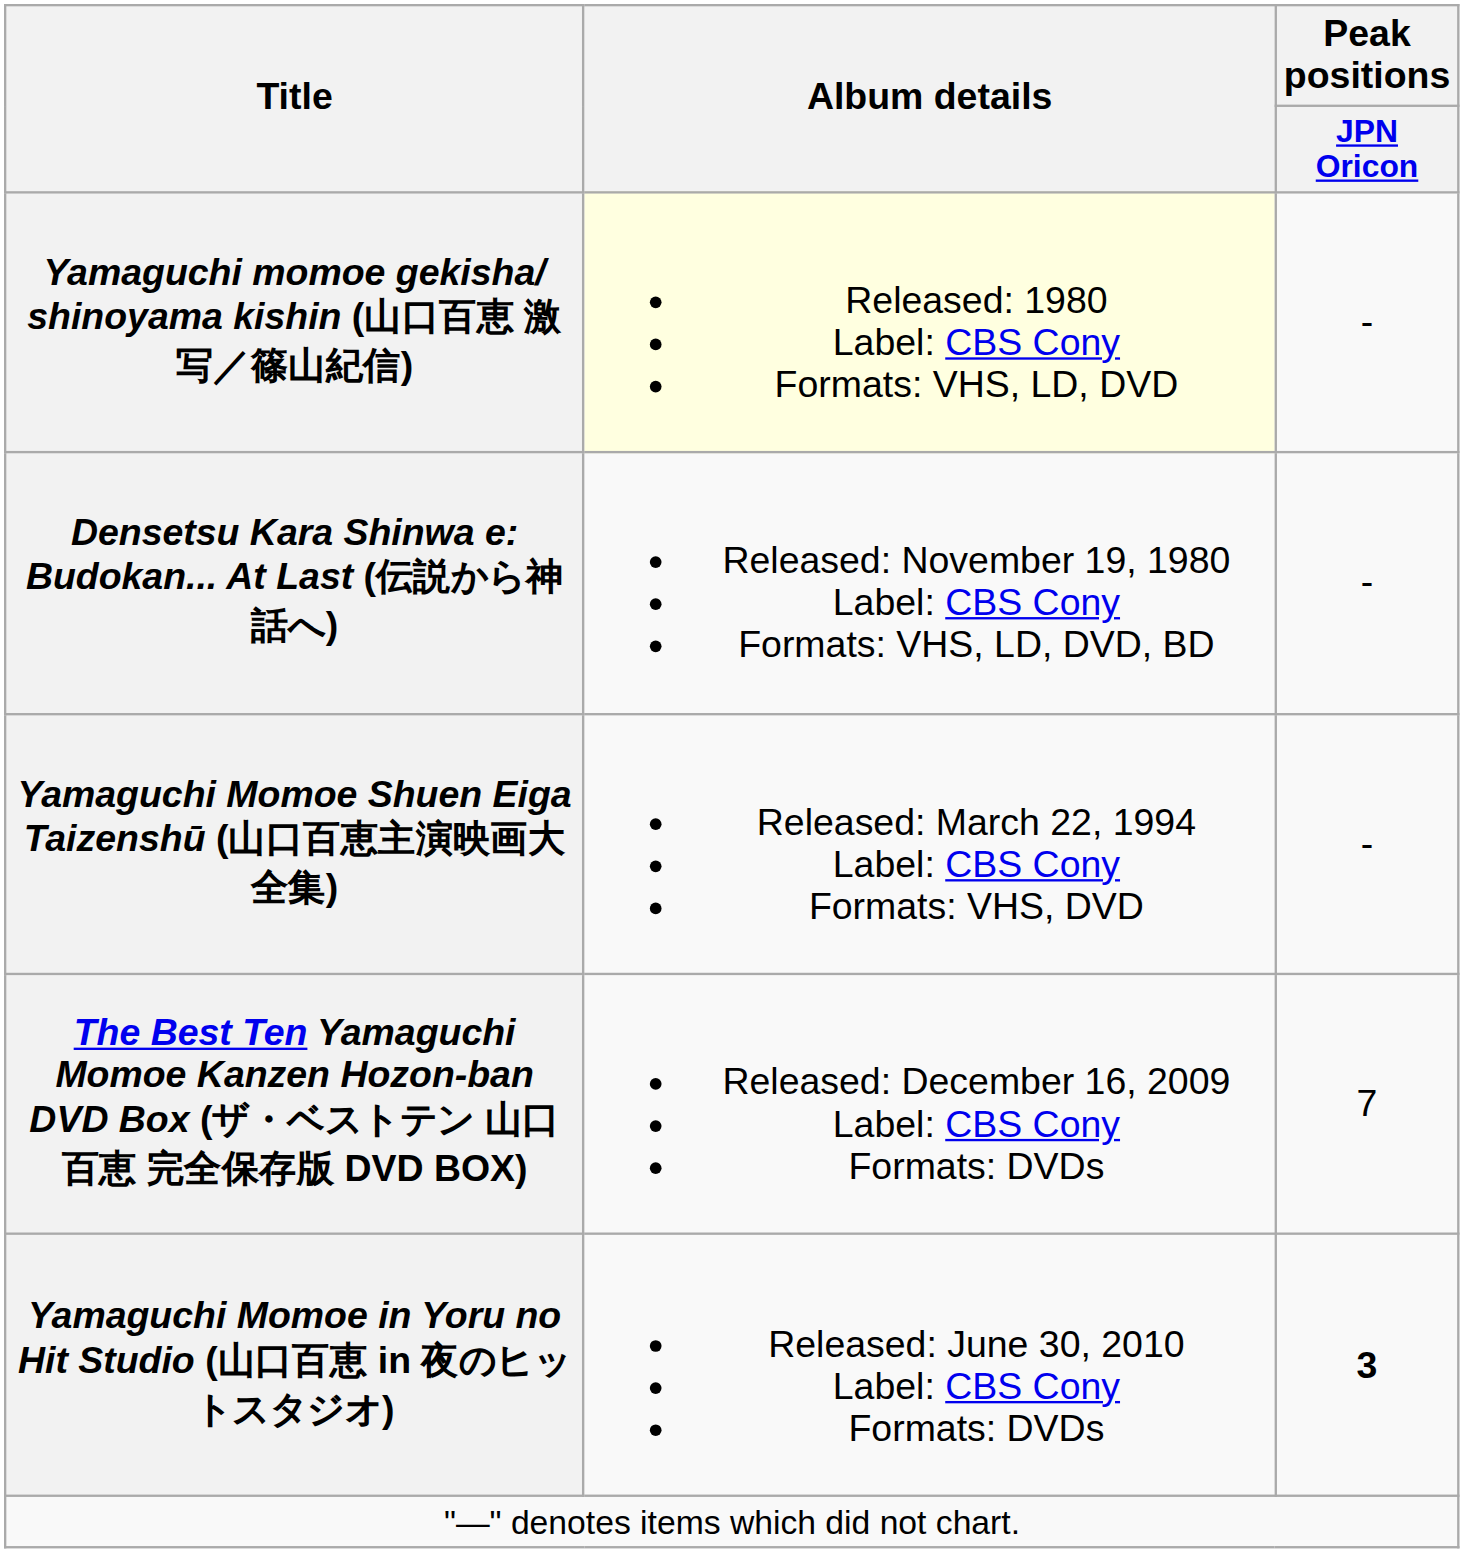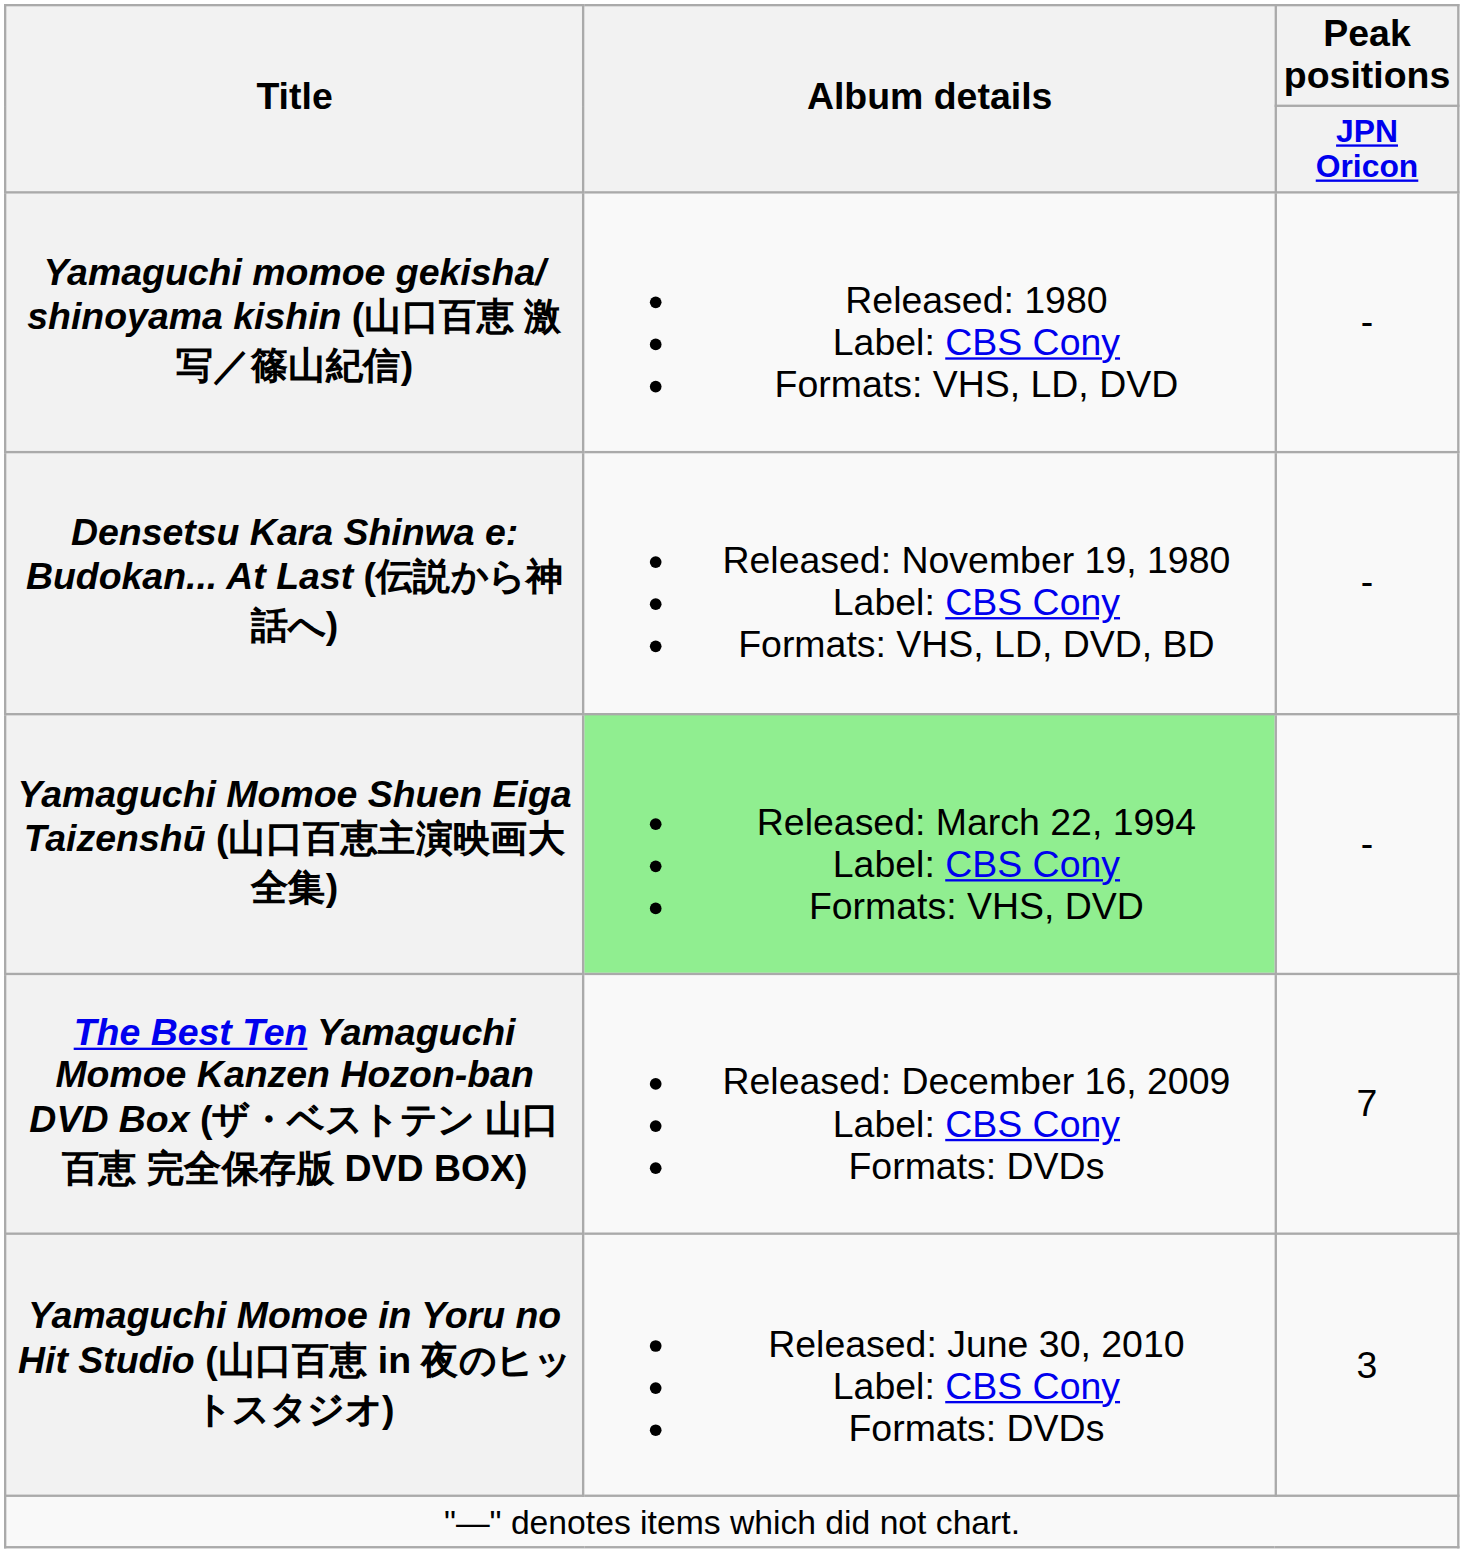(930, 343) lightyellow background -> (930, 343) no background
(930, 865) no background -> (930, 865) lightgreen background
(1367, 1364) bold -> (1367, 1364) normal
